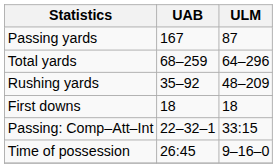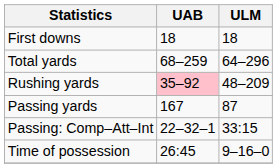rows swapped: (44, 106) <-> (52, 38)
(180, 83) no background -> (180, 83) pink background
